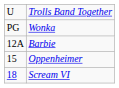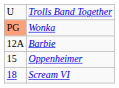(13, 28) no background -> (13, 28) lightsalmon background
